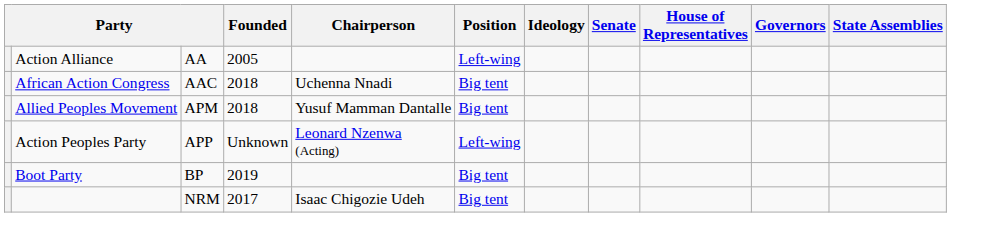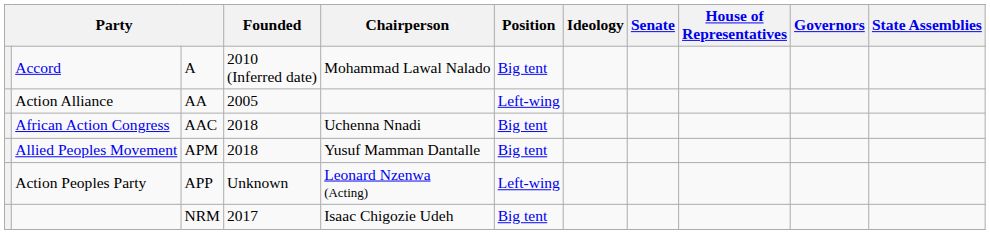+ row: (38, 67)
- row: (49, 174)
